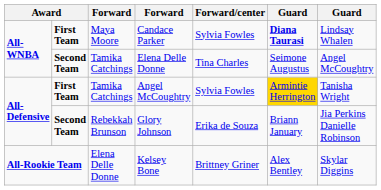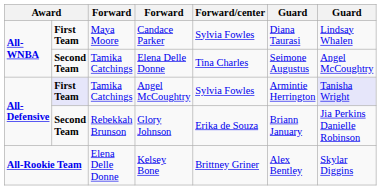(287, 35) bold -> (285, 35) normal
(66, 91) no background -> (66, 91) lavender background
(293, 91) gold background -> (293, 91) no background
(336, 91) no background -> (336, 91) lavender background
